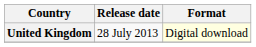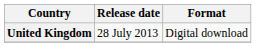(207, 32) lightyellow background -> (207, 32) no background
